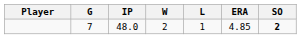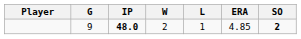(90, 27) 7 -> (90, 27) 9
(127, 27) normal -> (127, 27) bold
